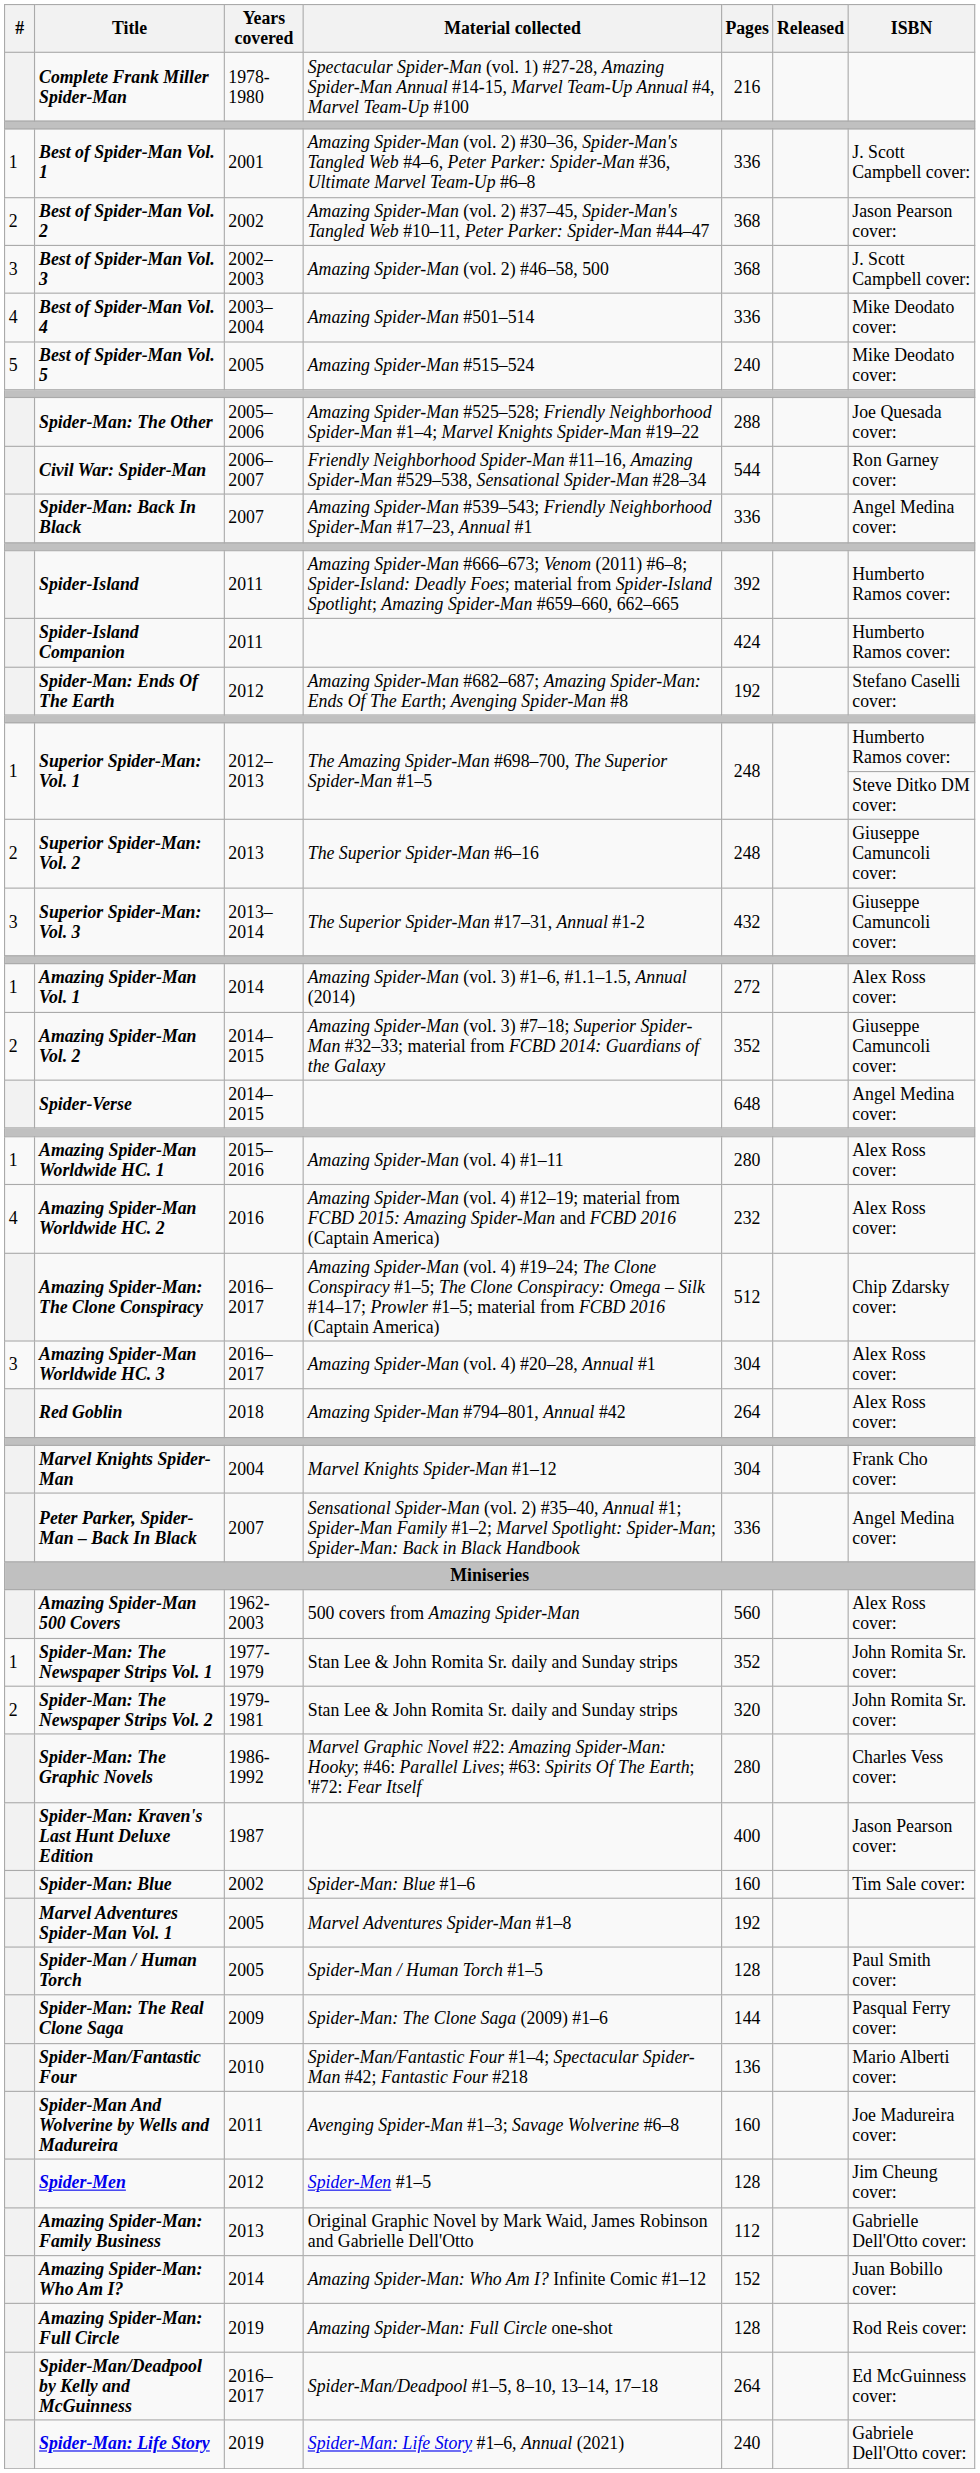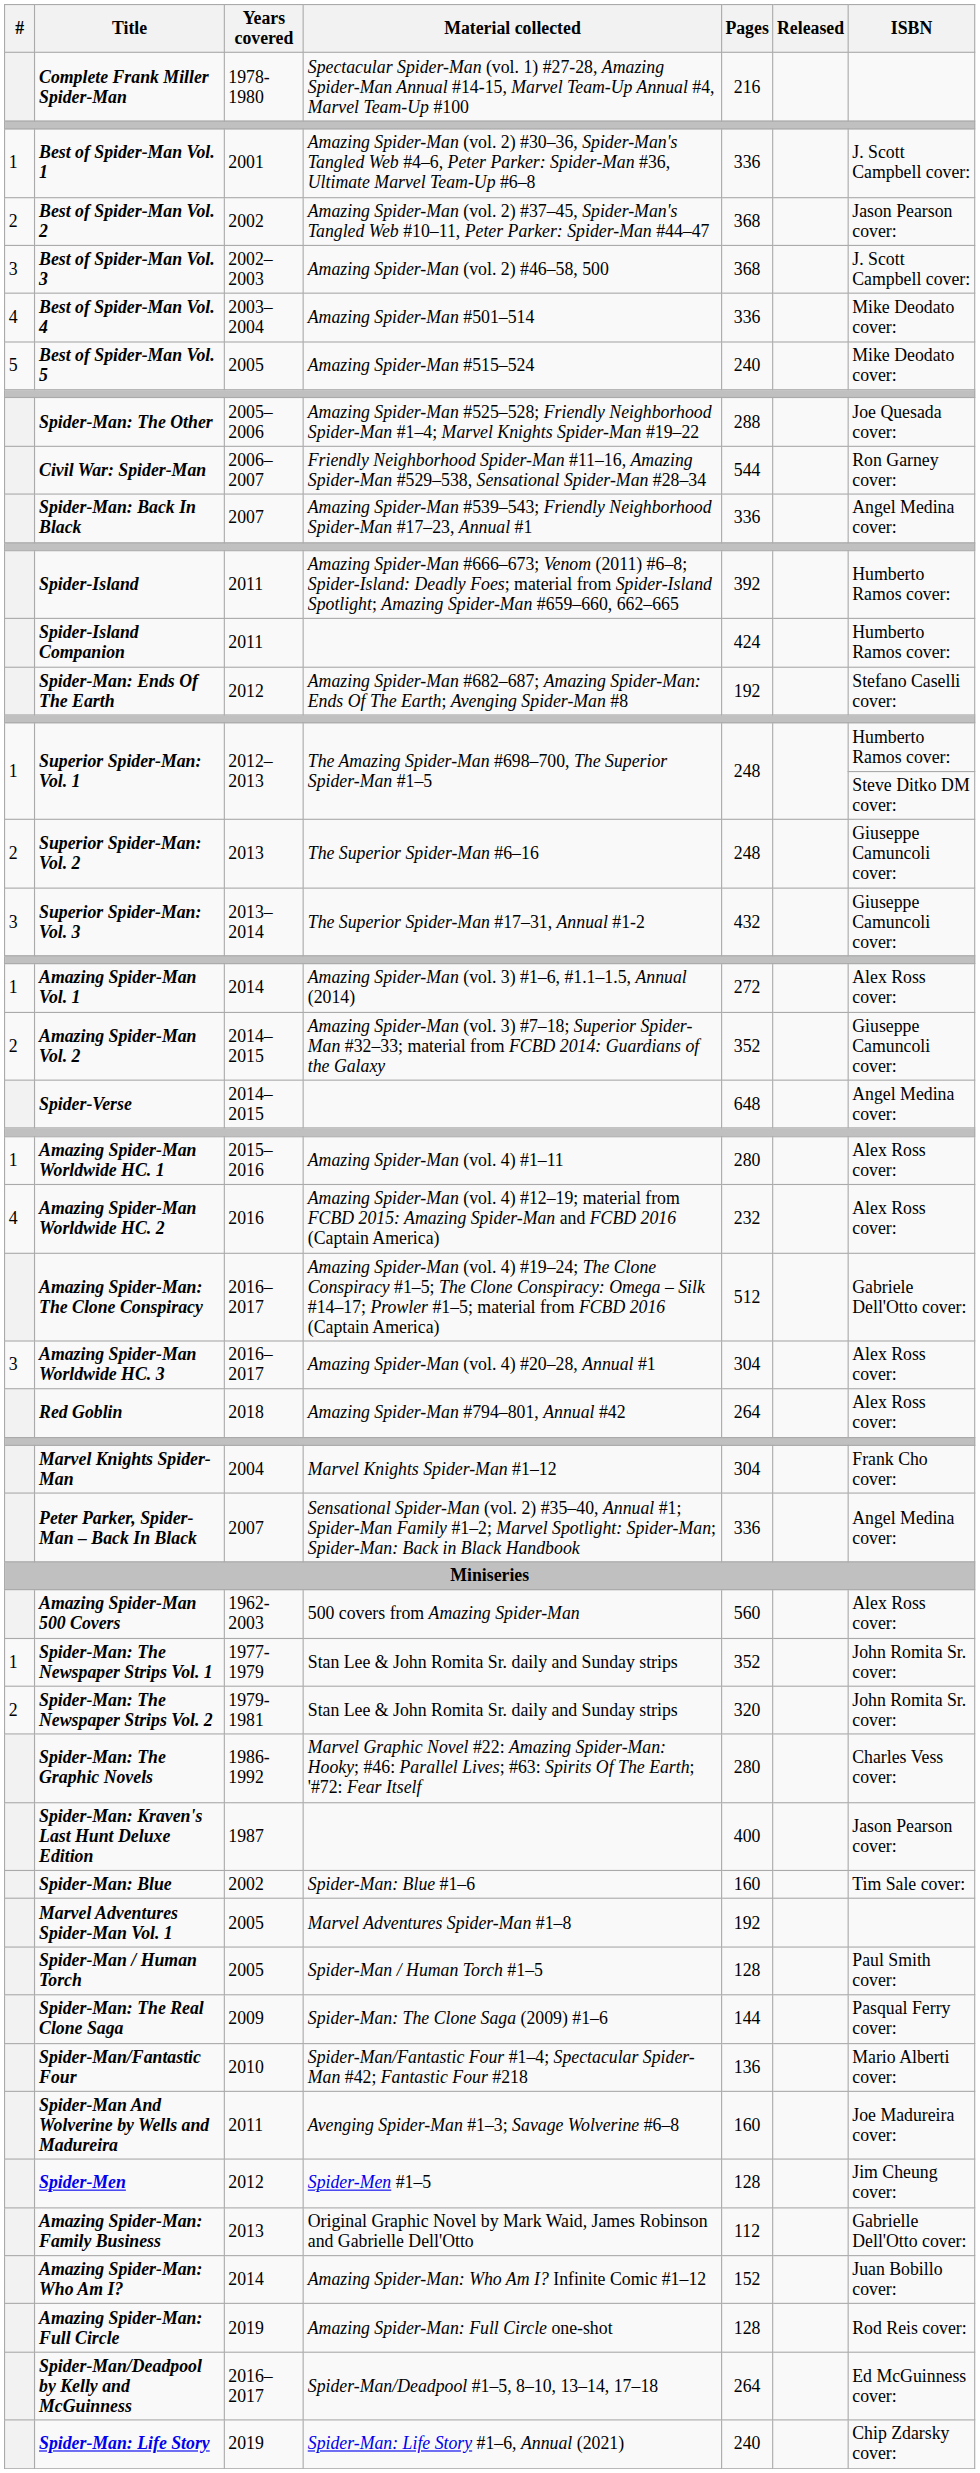(901, 1296) Chip Zdarsky cover: -> (909, 1296) Gabriele Dell'Otto cover:
(909, 2444) Gabriele Dell'Otto cover: -> (901, 2444) Chip Zdarsky cover:
